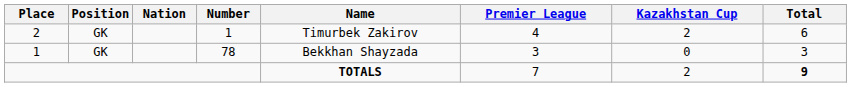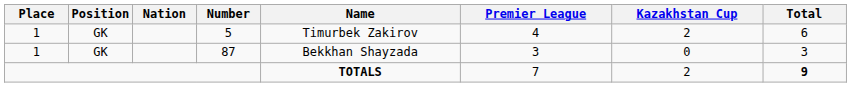(36, 34) 2 -> (36, 34) 1
(228, 34) 1 -> (228, 34) 5
(228, 53) 78 -> (228, 53) 87
